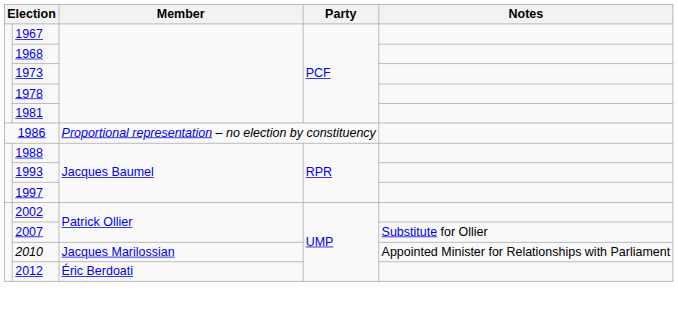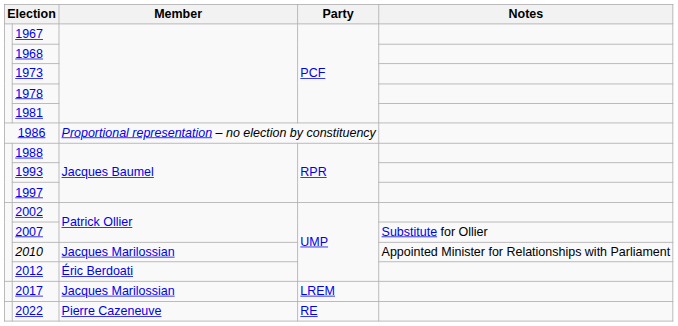+ row: (29, 291)
+ row: (29, 311)
